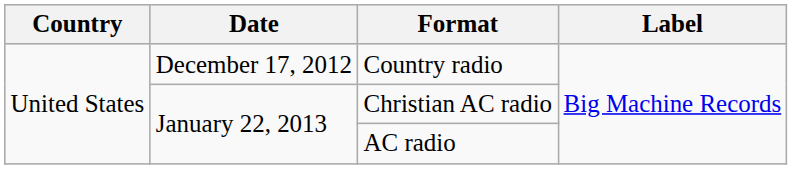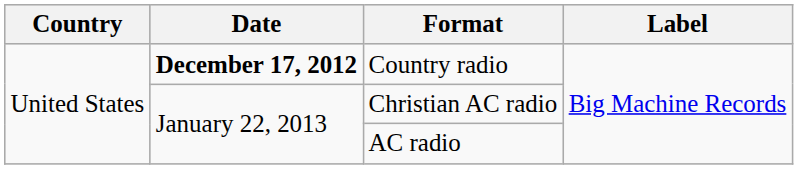(254, 63) normal -> (256, 63) bold
